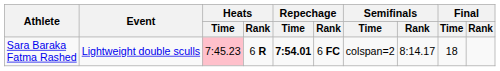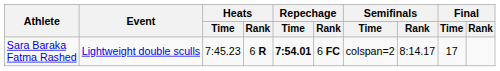(223, 52) pink background -> (223, 52) no background
(452, 52) 18 -> (452, 52) 17
